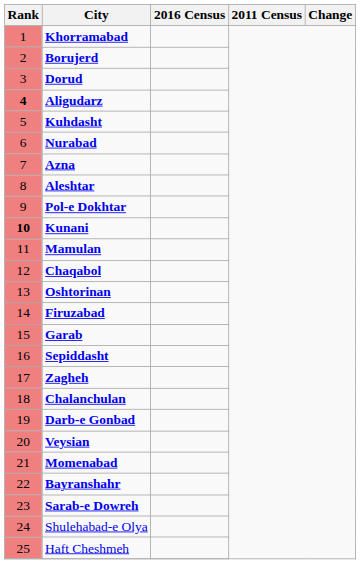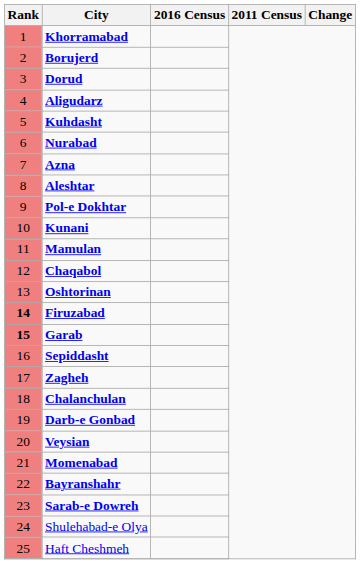(23, 100) bold -> (23, 100) normal
(23, 228) bold -> (23, 228) normal
(23, 313) normal -> (23, 313) bold
(23, 334) normal -> (23, 334) bold
